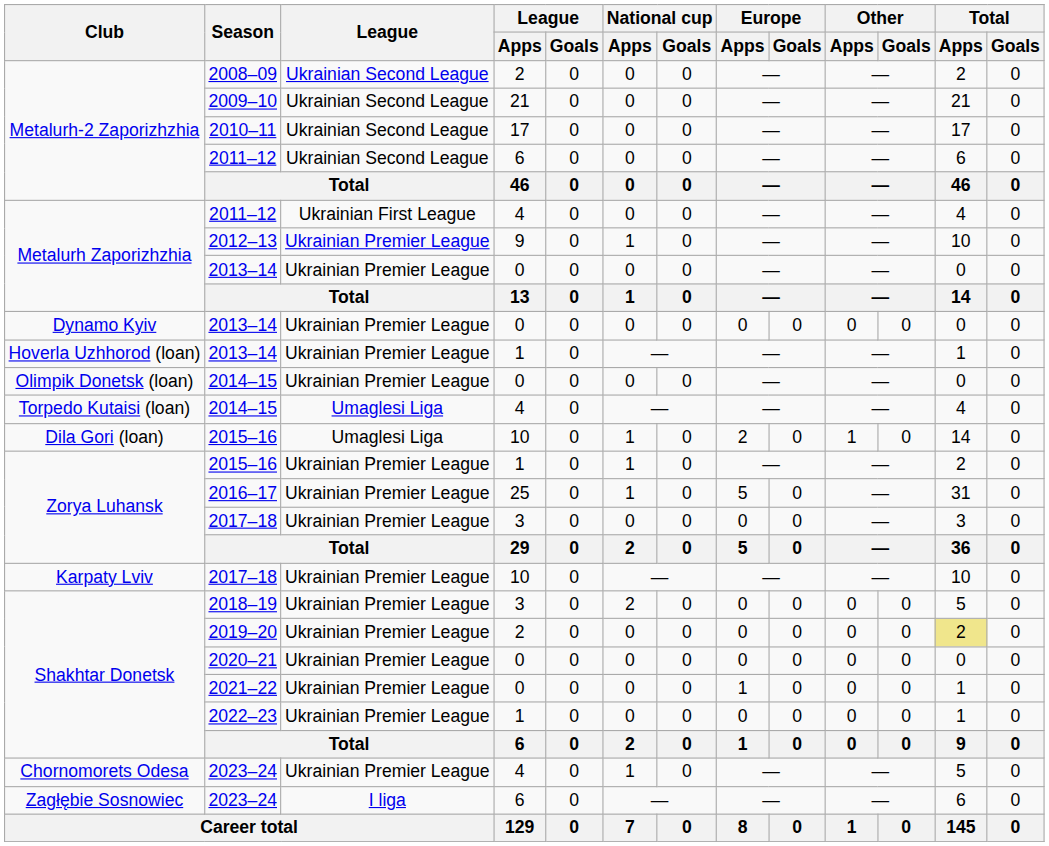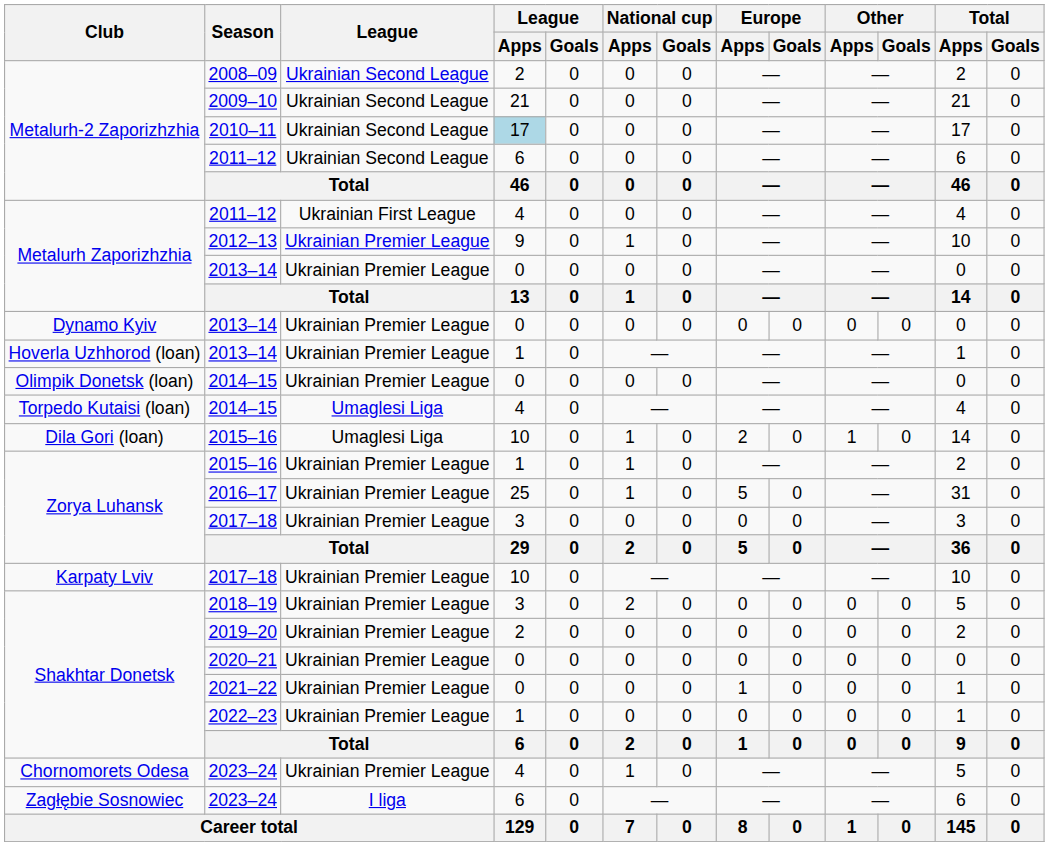(520, 130) no background -> (520, 130) lightblue background
(961, 632) khaki background -> (961, 632) no background
